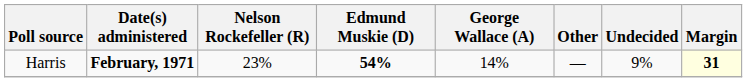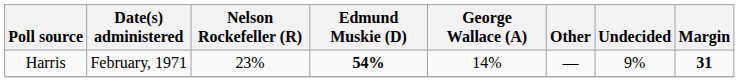(142, 63) bold -> (139, 63) normal
(712, 63) lightyellow background -> (704, 63) no background
